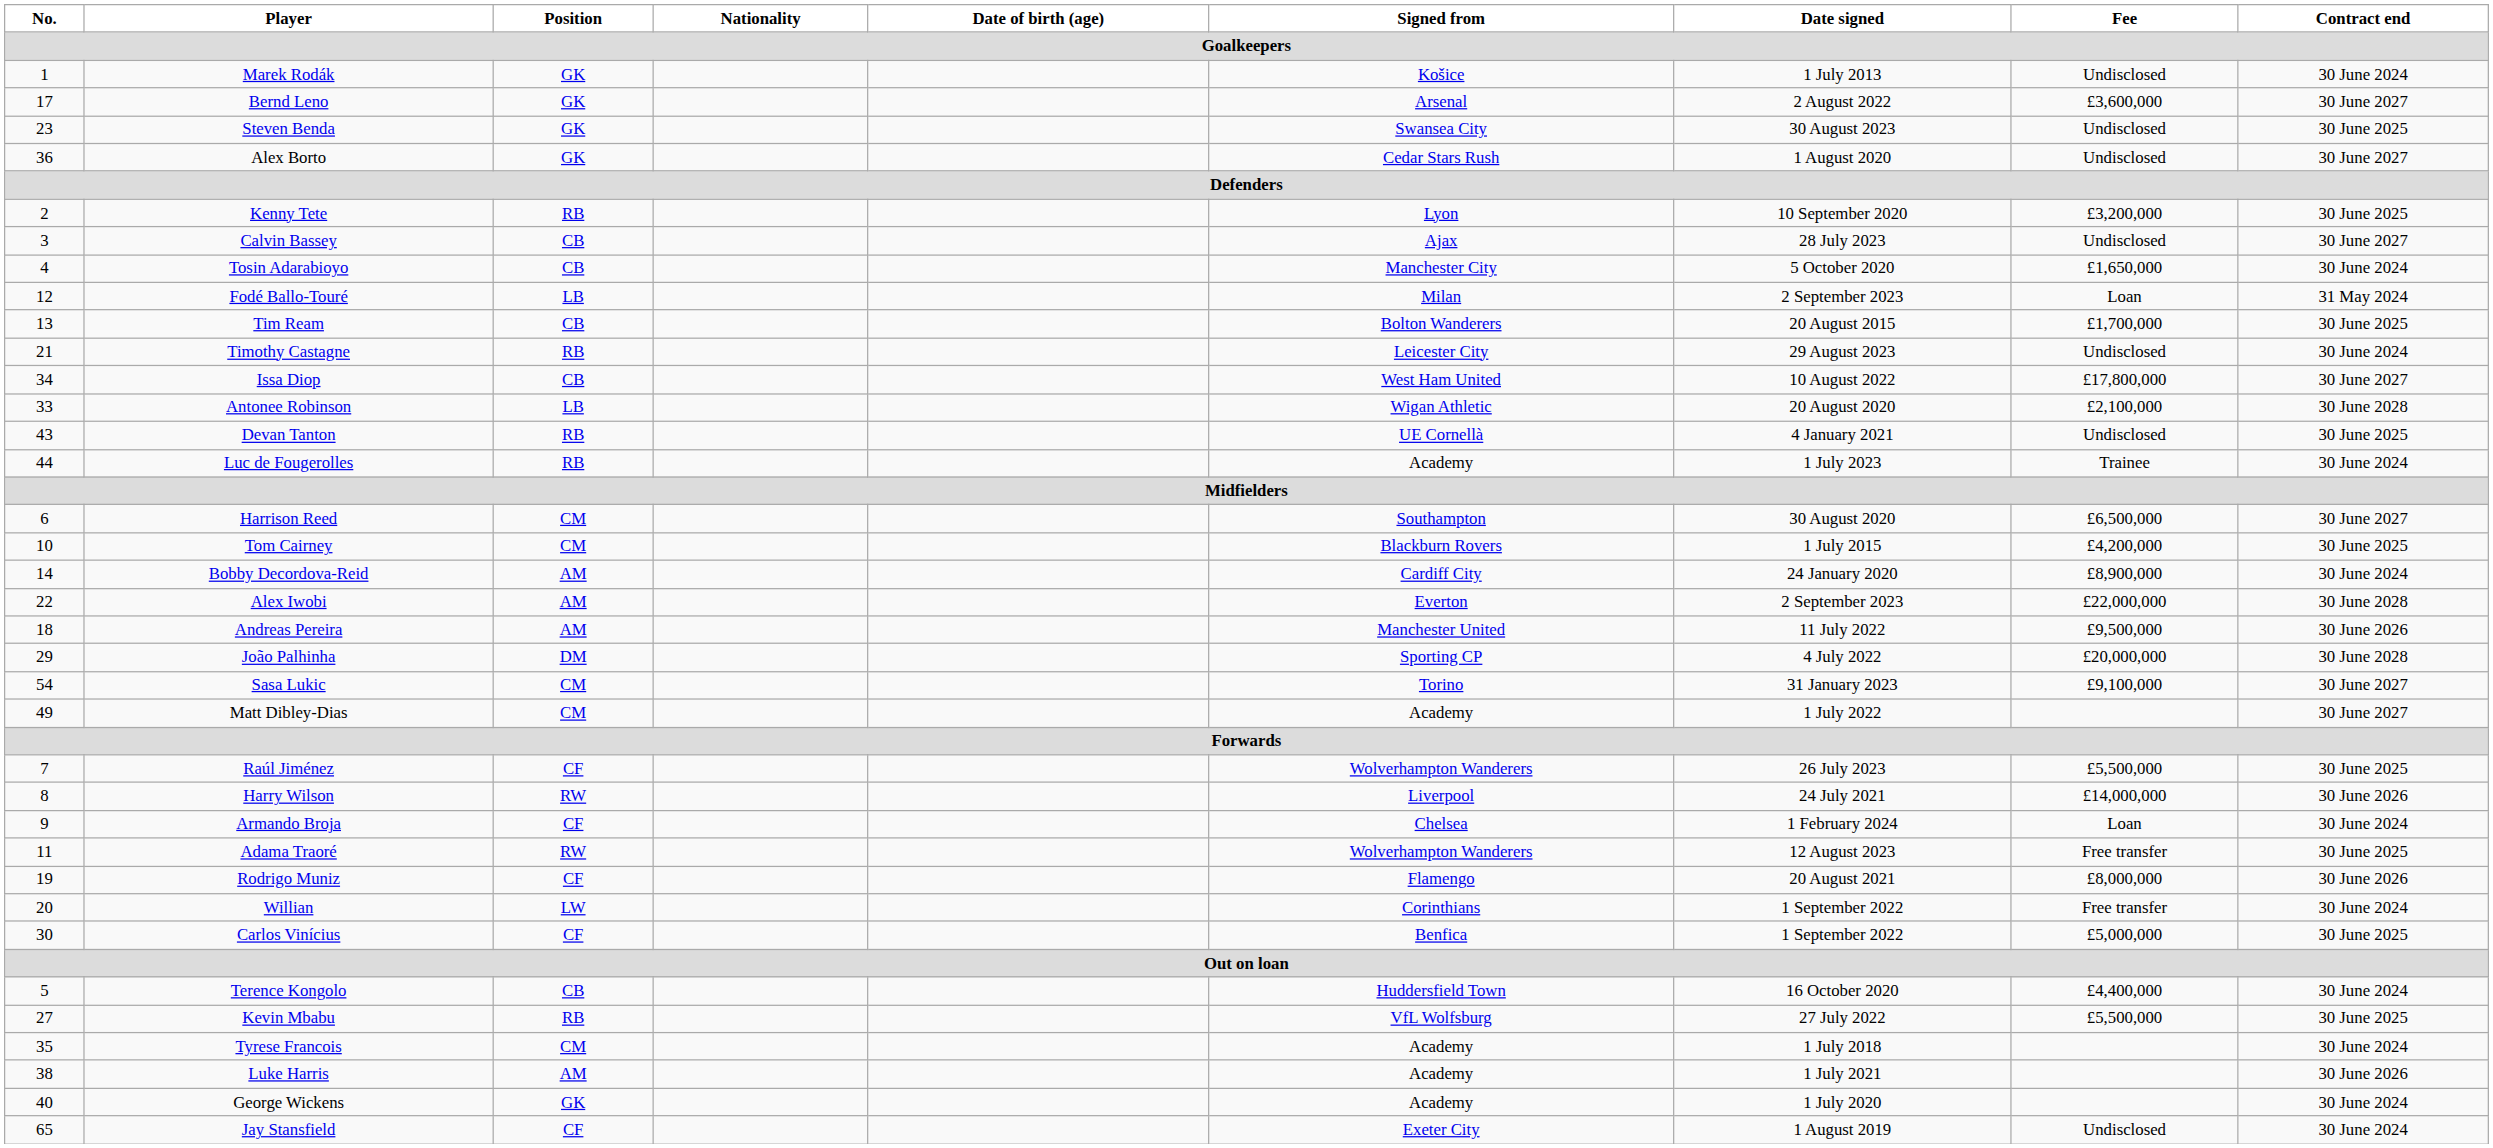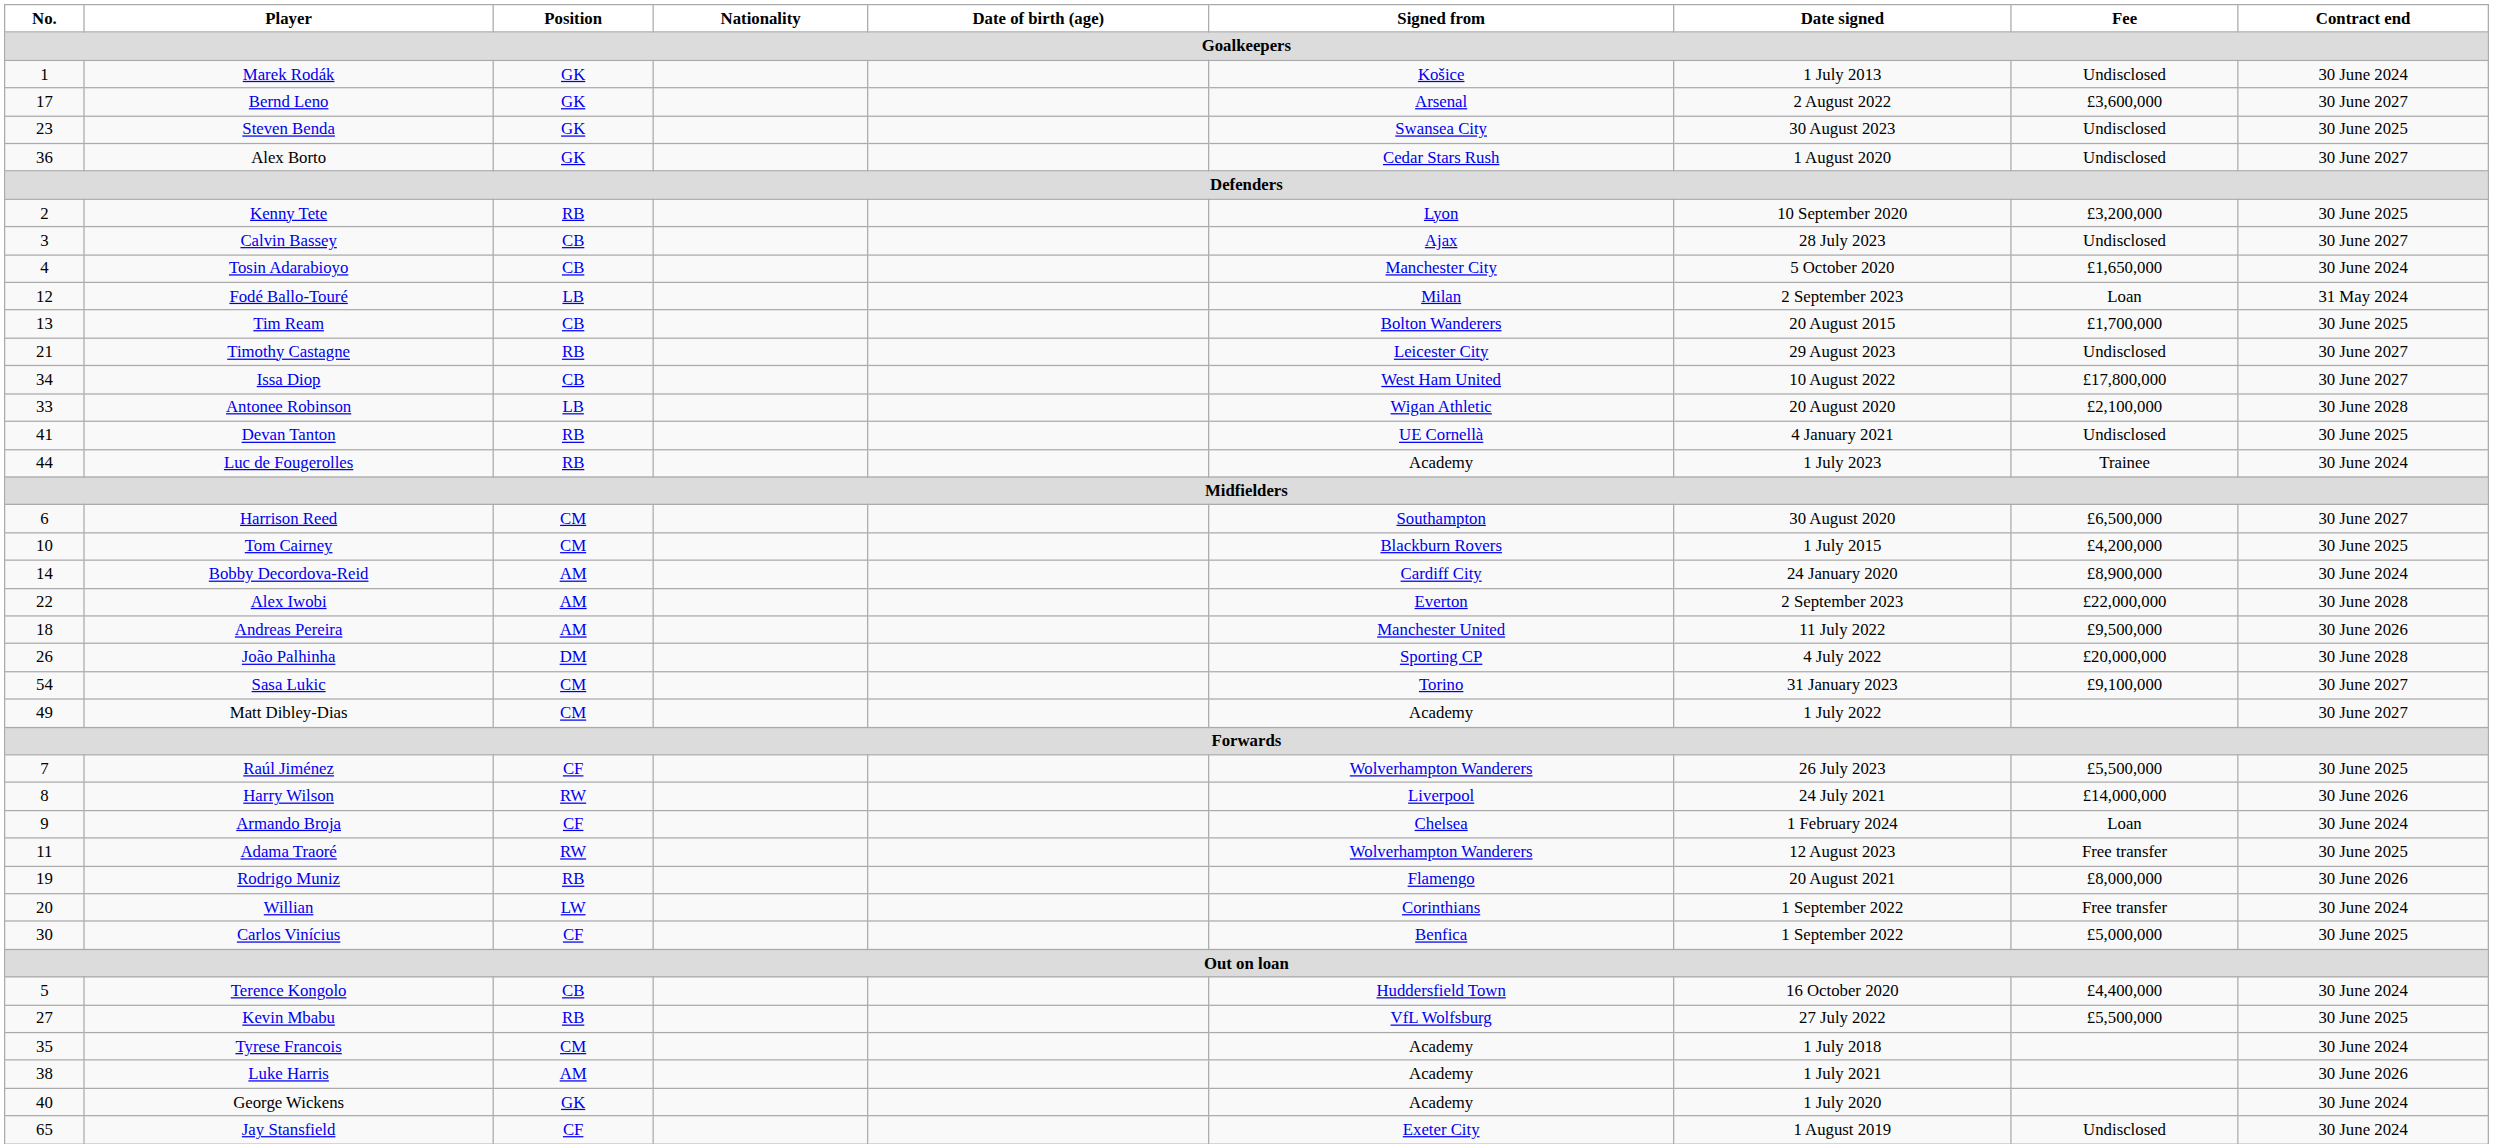(2363, 351) 30 June 2024 -> (2363, 351) 30 June 2027
(44, 434) 43 -> (44, 434) 41
(44, 656) 29 -> (44, 656) 26
(573, 879) CF -> (573, 879) RB
